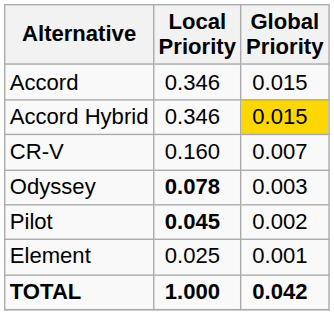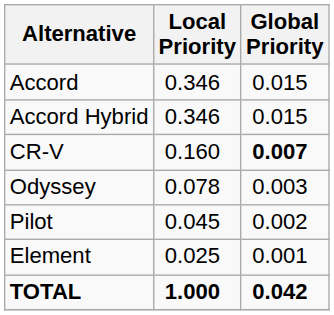(277, 116) gold background -> (277, 116) no background
(277, 151) normal -> (277, 151) bold
(189, 186) bold -> (189, 186) normal
(189, 221) bold -> (189, 221) normal
